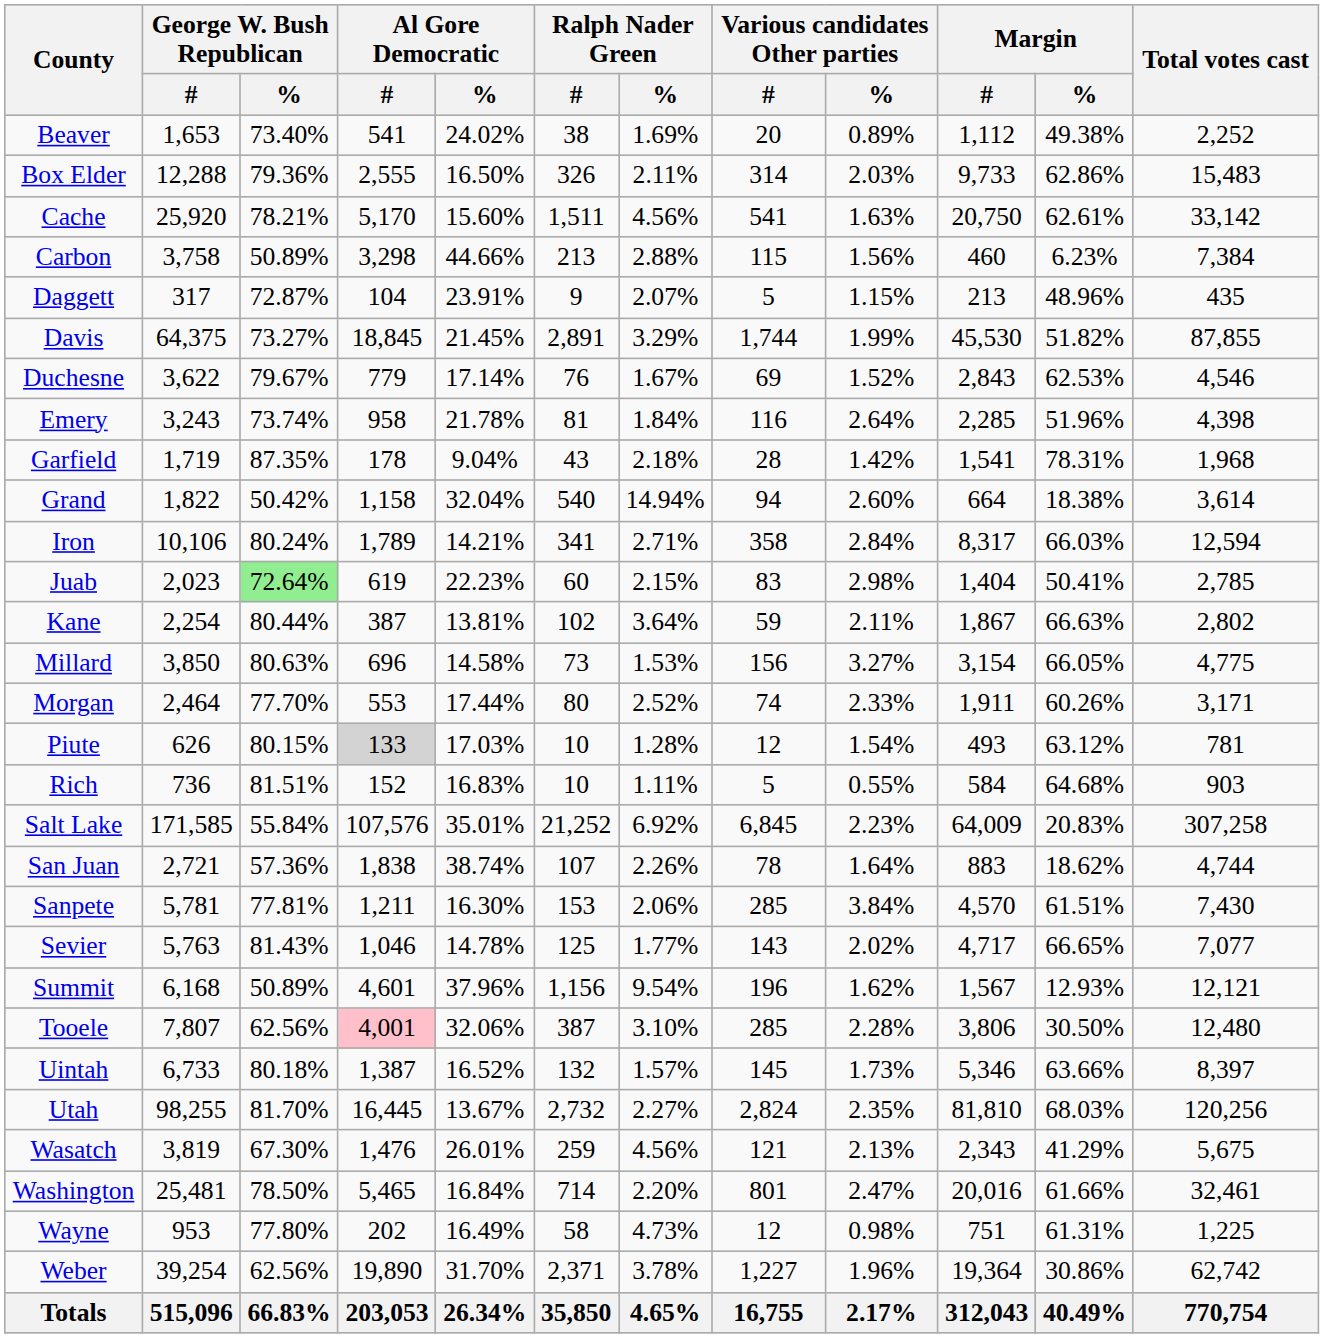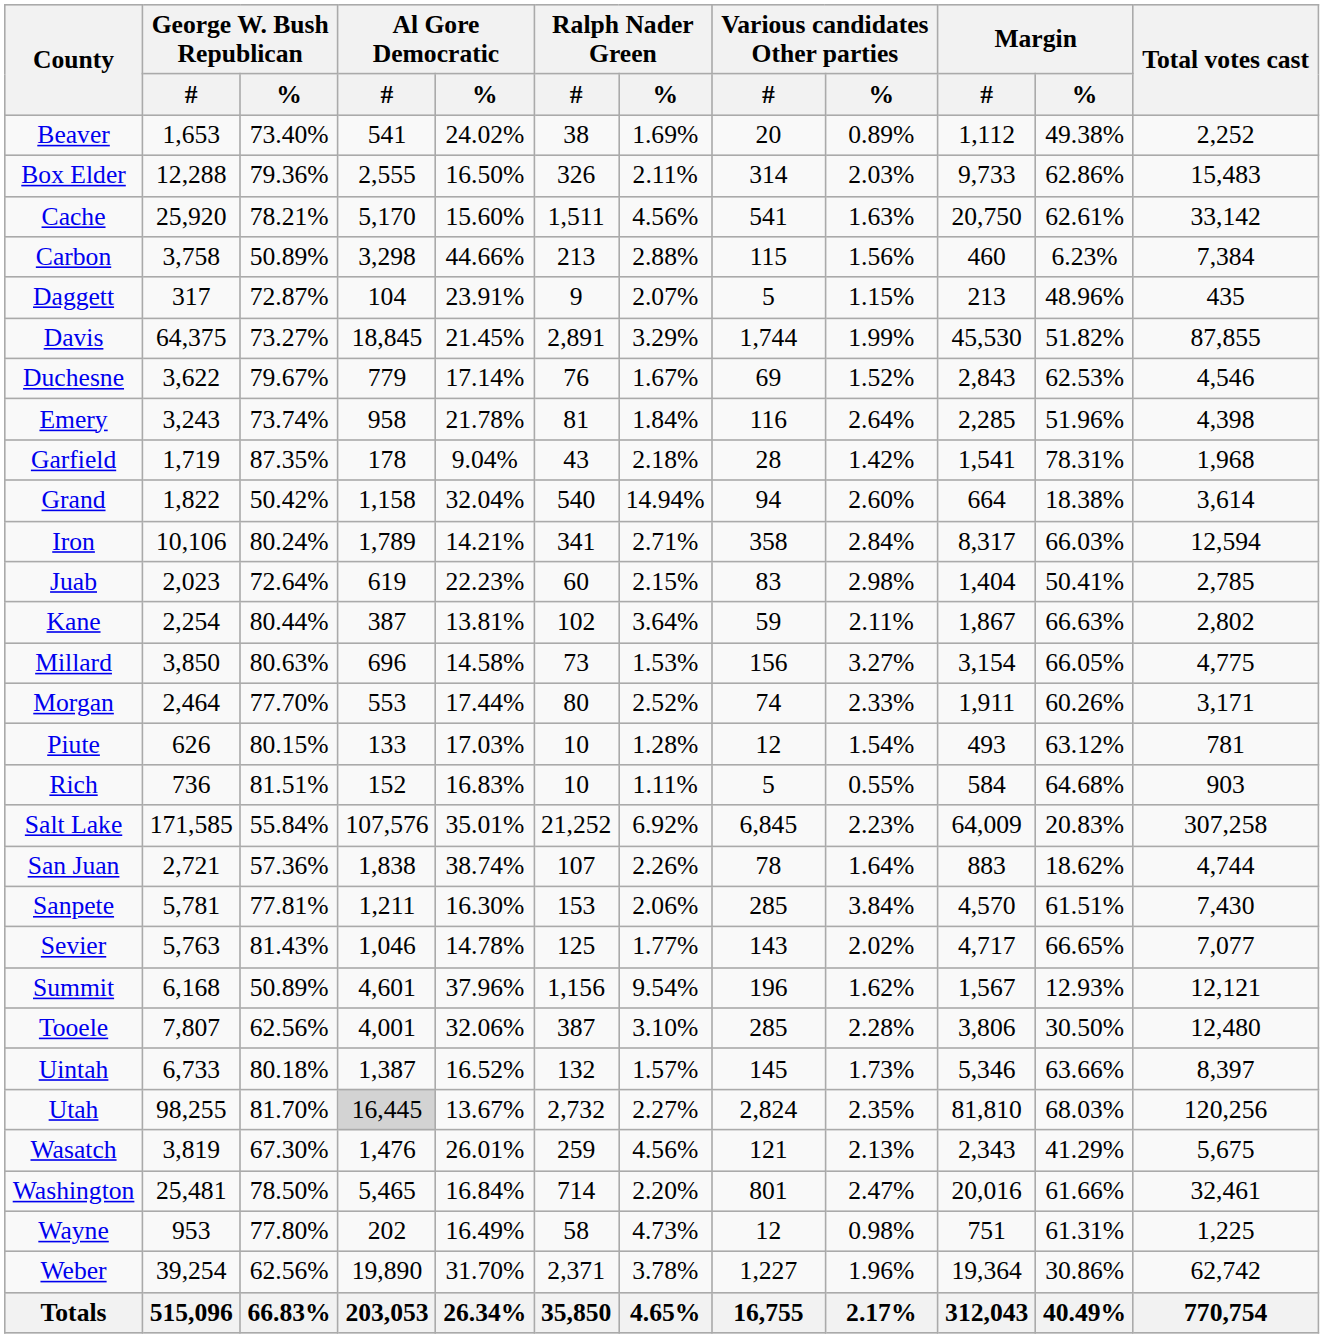(289, 581) lightgreen background -> (289, 581) no background
(387, 743) lightgrey background -> (387, 743) no background
(387, 1028) pink background -> (387, 1028) no background
(387, 1109) no background -> (387, 1109) lightgrey background
